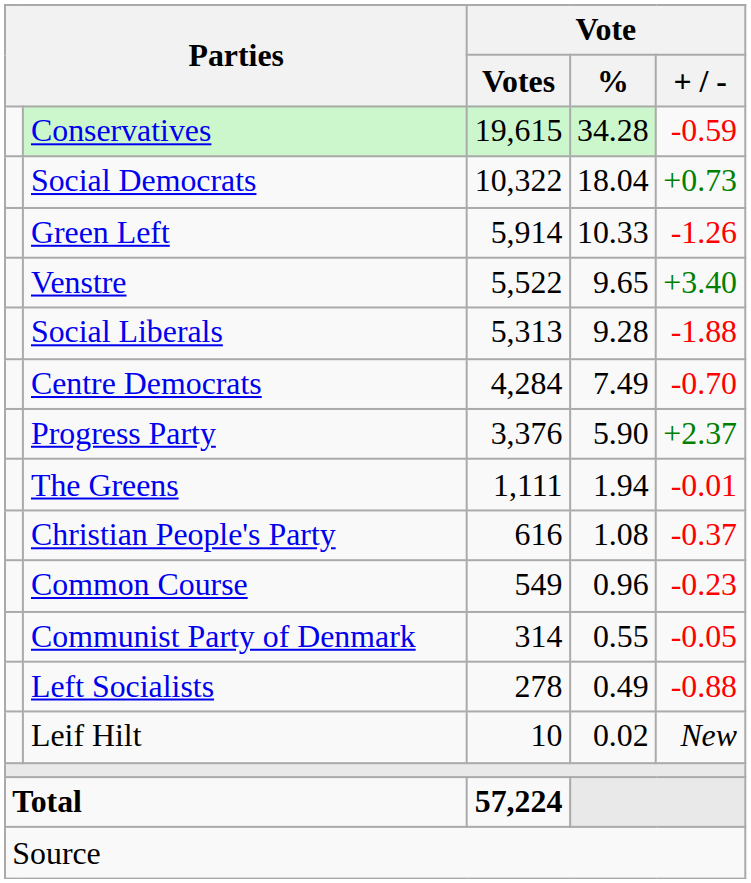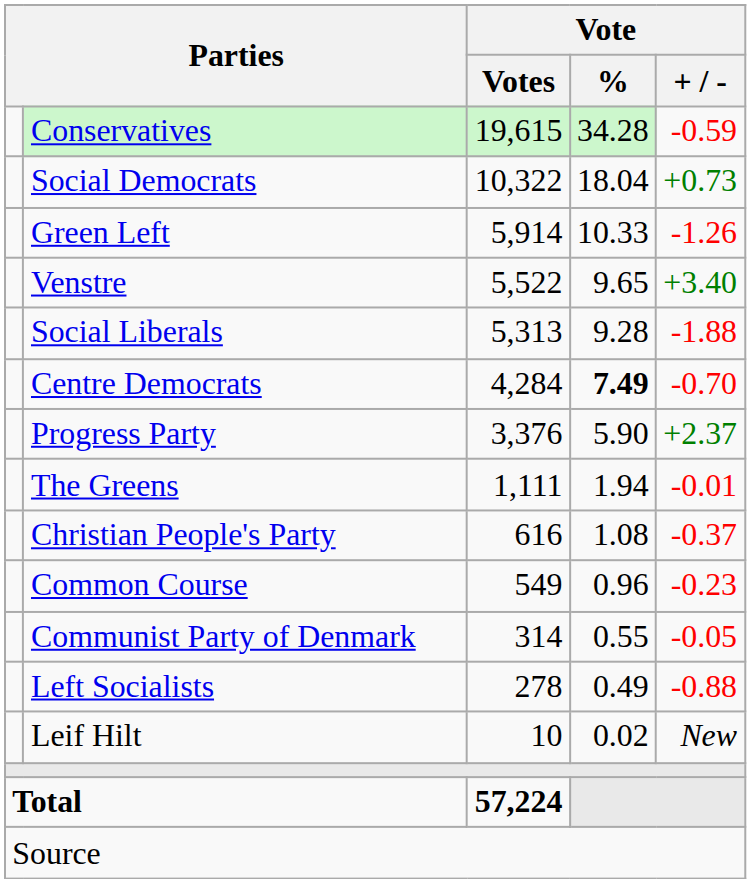(621, 383) normal -> (621, 383) bold
